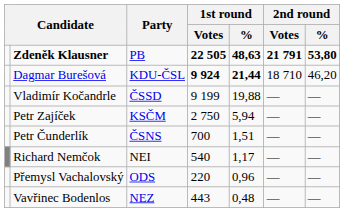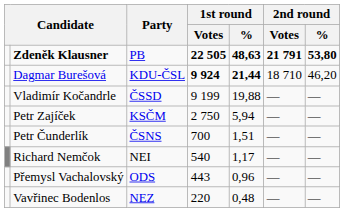(200, 177) 220 -> (200, 177) 443
(200, 197) 443 -> (200, 197) 220
